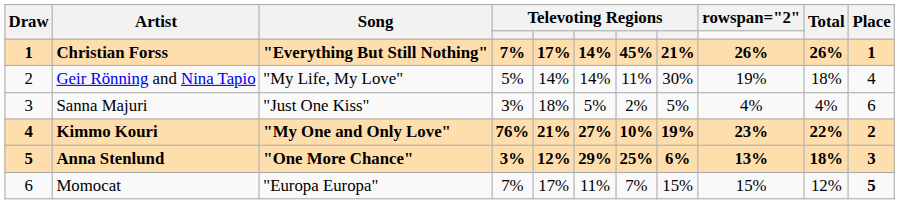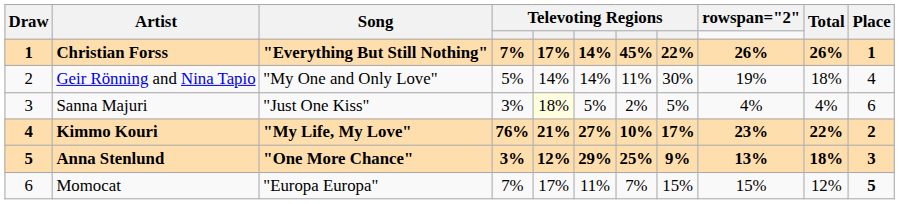(678, 52) 21% -> (678, 52) 22%
(333, 78) "My Life, My Love" -> (350, 78) "My One and Only Love"
(554, 105) no background -> (554, 105) lightyellow background
(357, 132) "My One and Only Love" -> (337, 132) "My Life, My Love"
(678, 132) 19% -> (678, 132) 17%
(678, 158) 6% -> (678, 158) 9%
